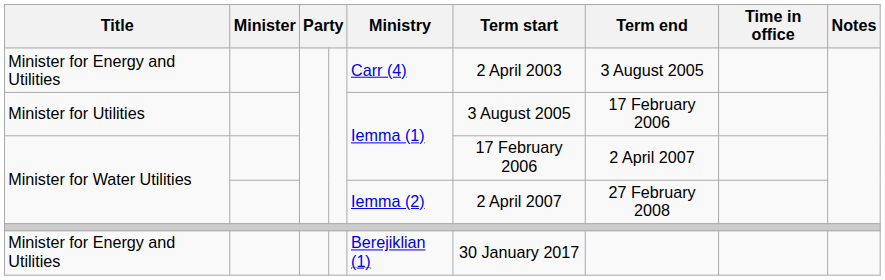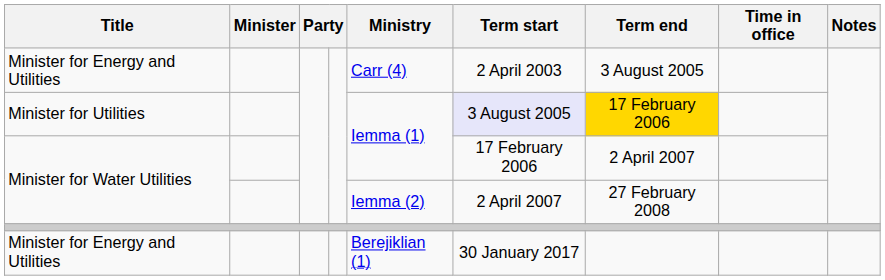(519, 114) no background -> (519, 114) lavender background
(652, 114) no background -> (652, 114) gold background
